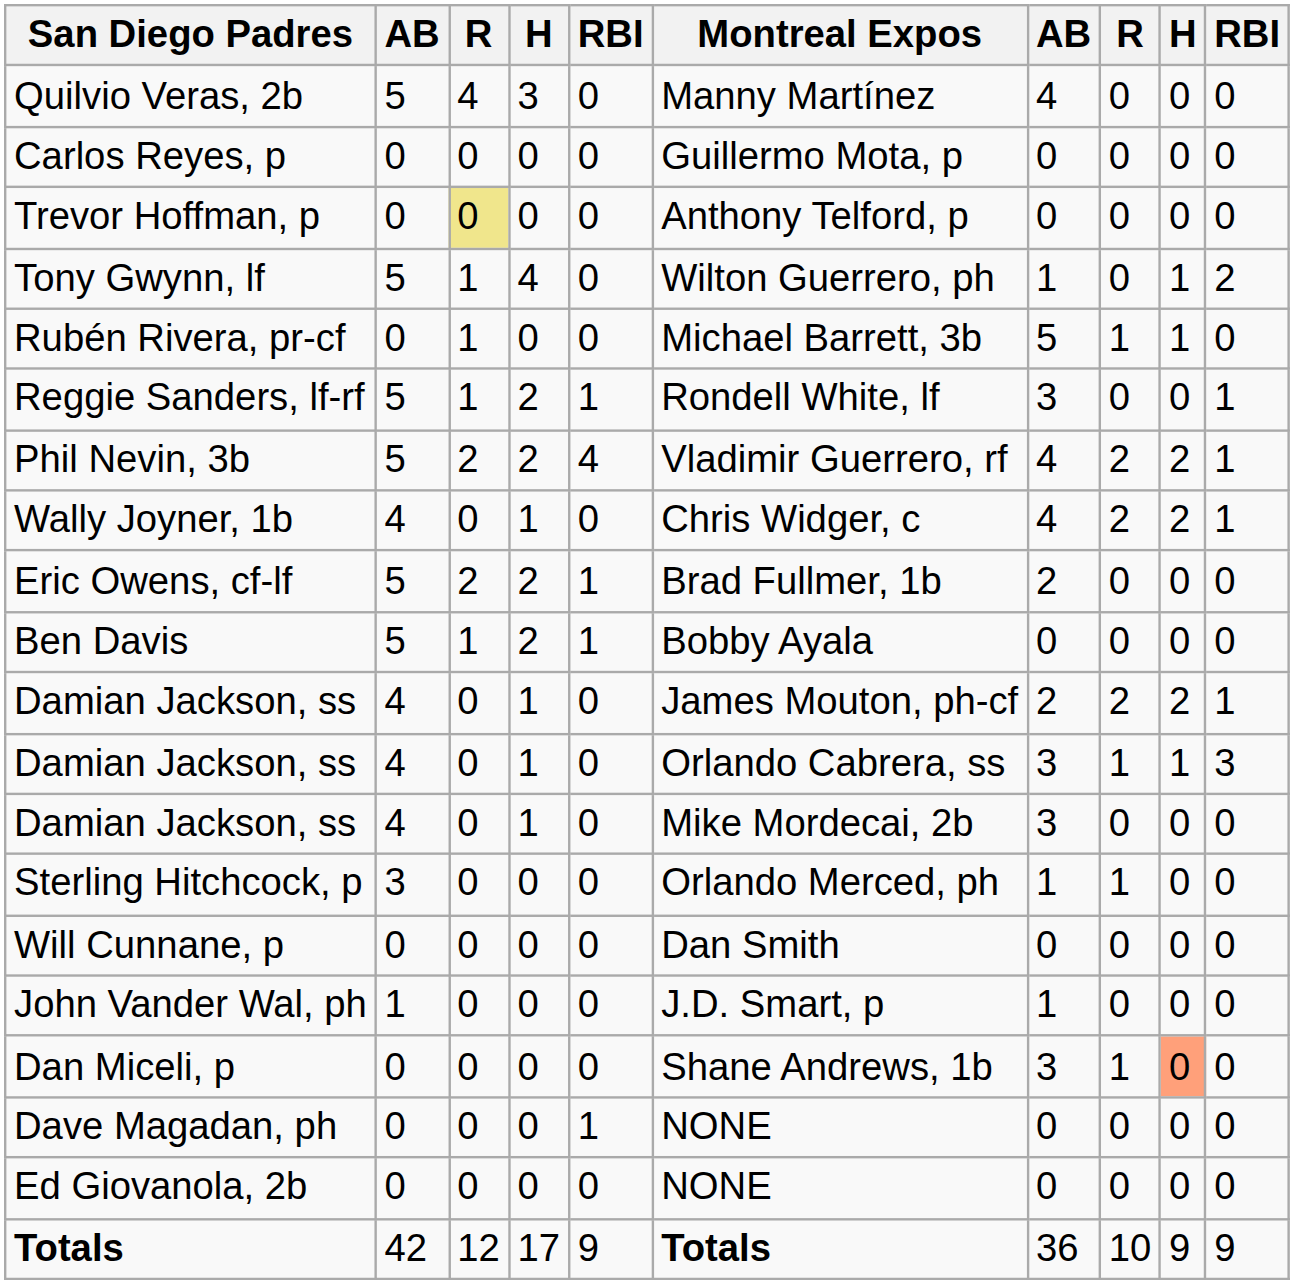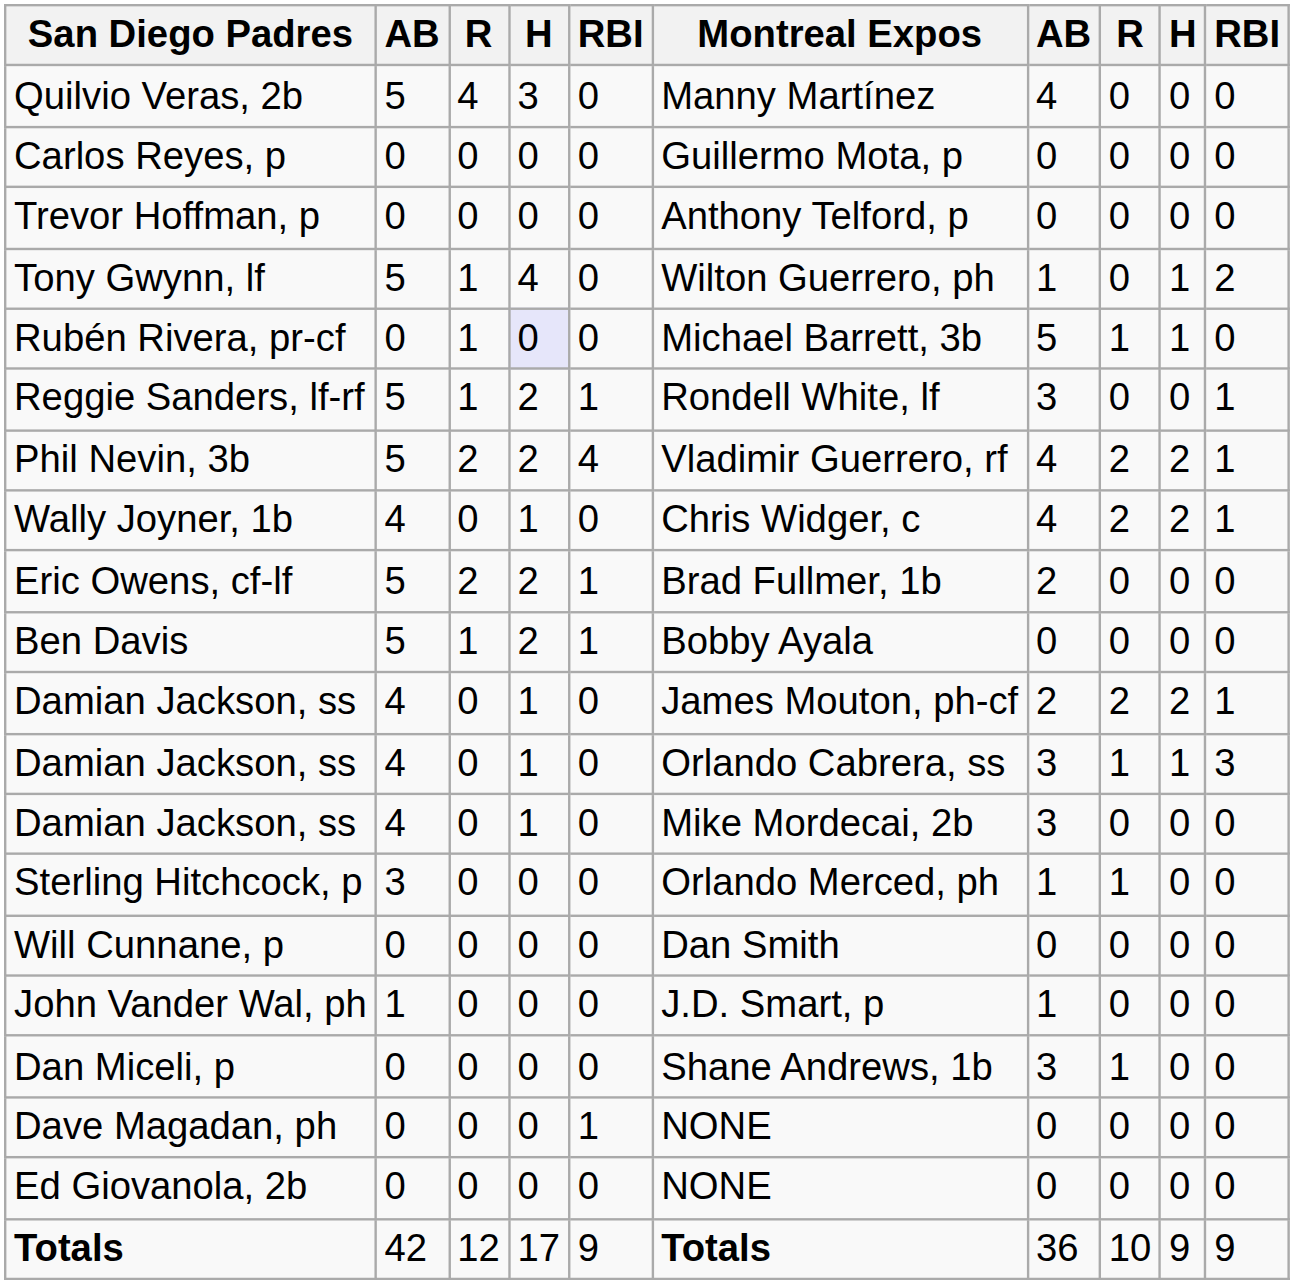(468, 216) khaki background -> (468, 216) no background
(528, 338) no background -> (528, 338) lavender background
(1180, 1065) lightsalmon background -> (1180, 1065) no background
